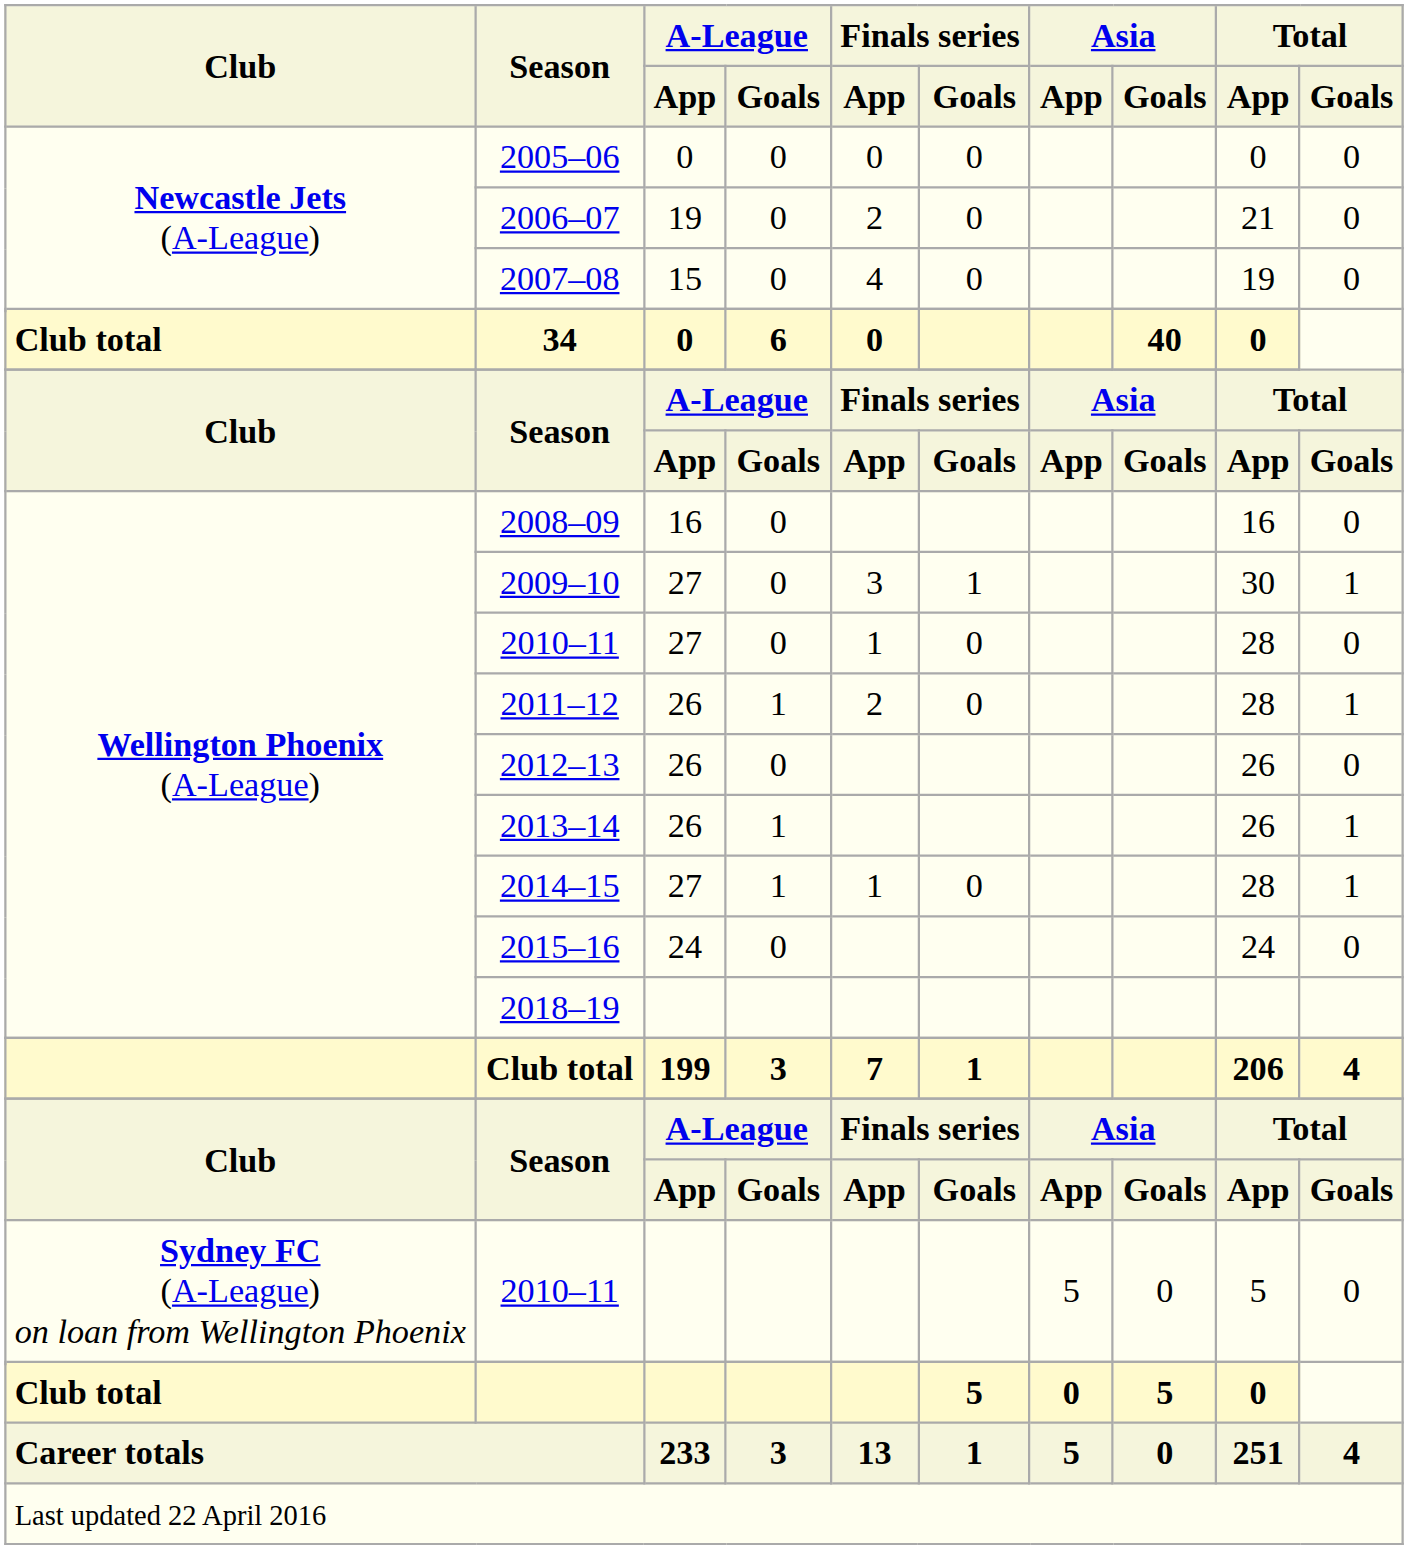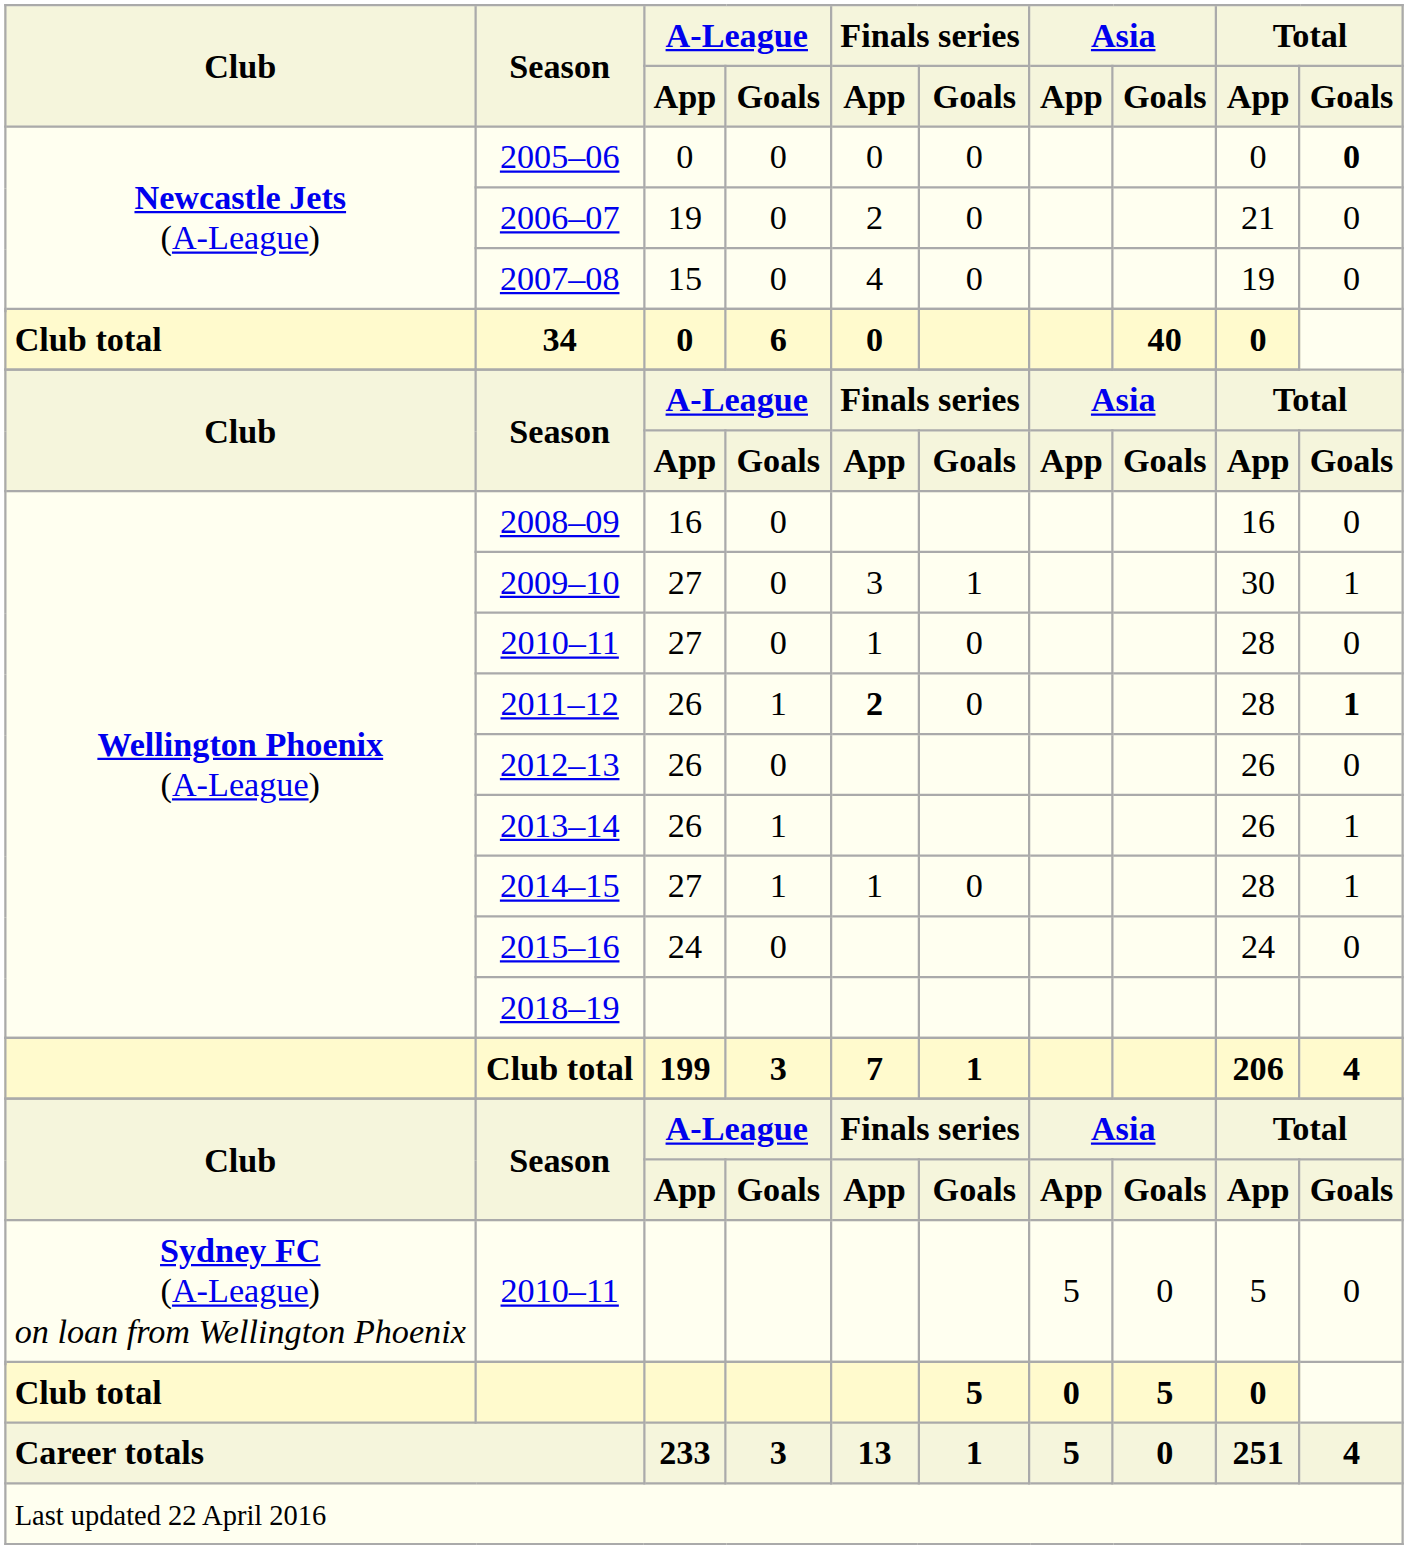(1351, 156) normal -> (1351, 156) bold
(875, 703) normal -> (875, 703) bold
(1351, 703) normal -> (1351, 703) bold
